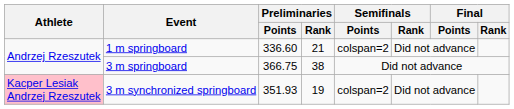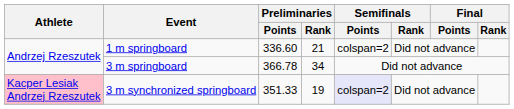(280, 66) 366.75 -> (280, 66) 366.78
(318, 66) 38 -> (318, 66) 34
(280, 90) 351.93 -> (280, 90) 351.33
(363, 90) no background -> (363, 90) lavender background
